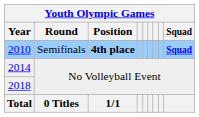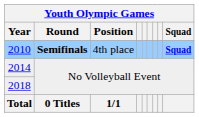(61, 49) normal -> (62, 49) bold
(113, 49) bold -> (113, 49) normal
